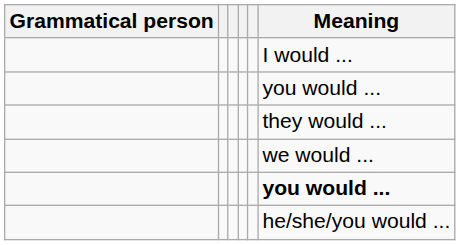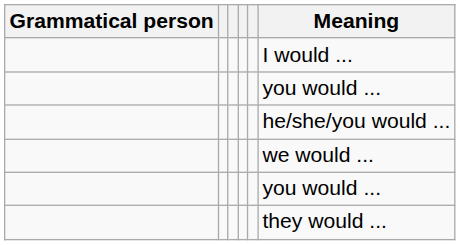(325, 121) they would ... -> (356, 121) he/she/you would ...
(326, 188) bold -> (322, 188) normal
(356, 222) he/she/you would ... -> (325, 222) they would ...
